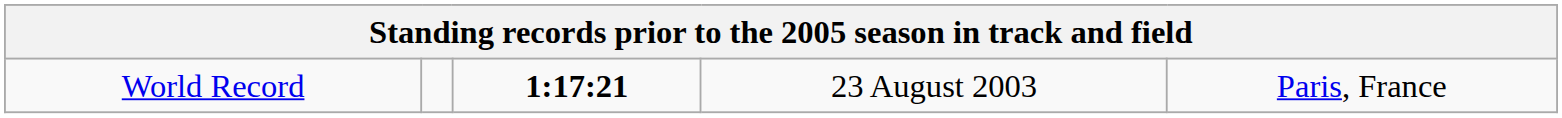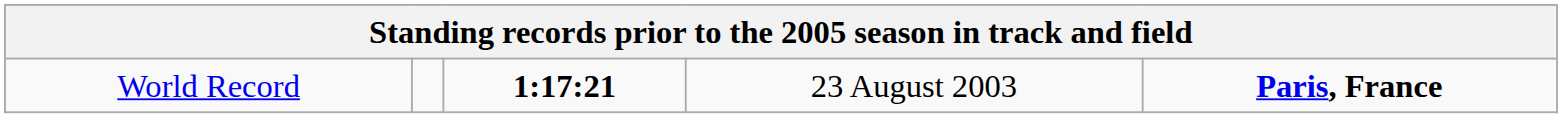(1362, 84) normal -> (1349, 84) bold
